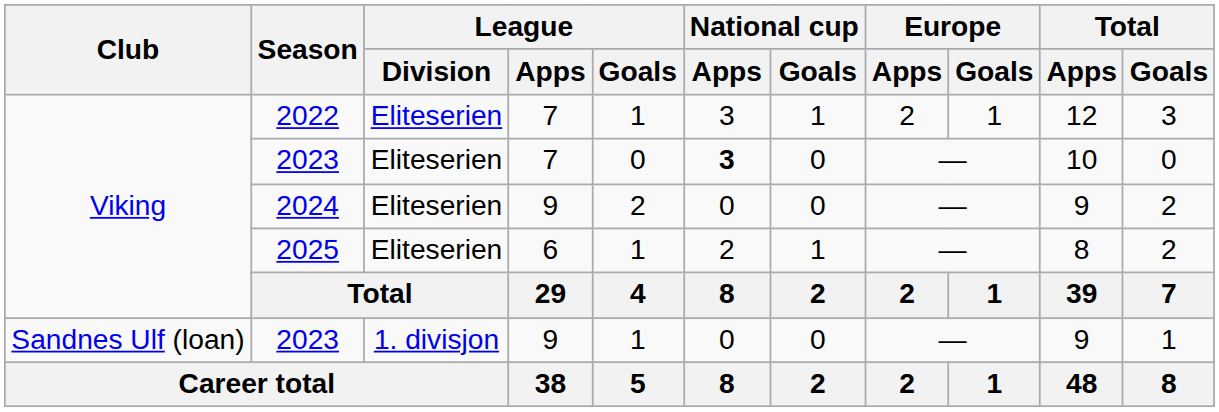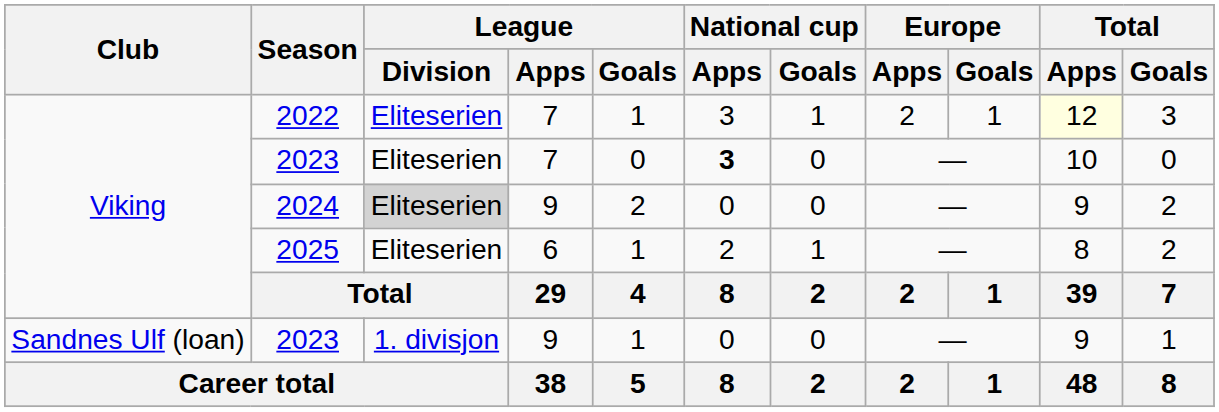(1082, 116) no background -> (1082, 116) lightyellow background
(437, 205) no background -> (437, 205) lightgrey background
